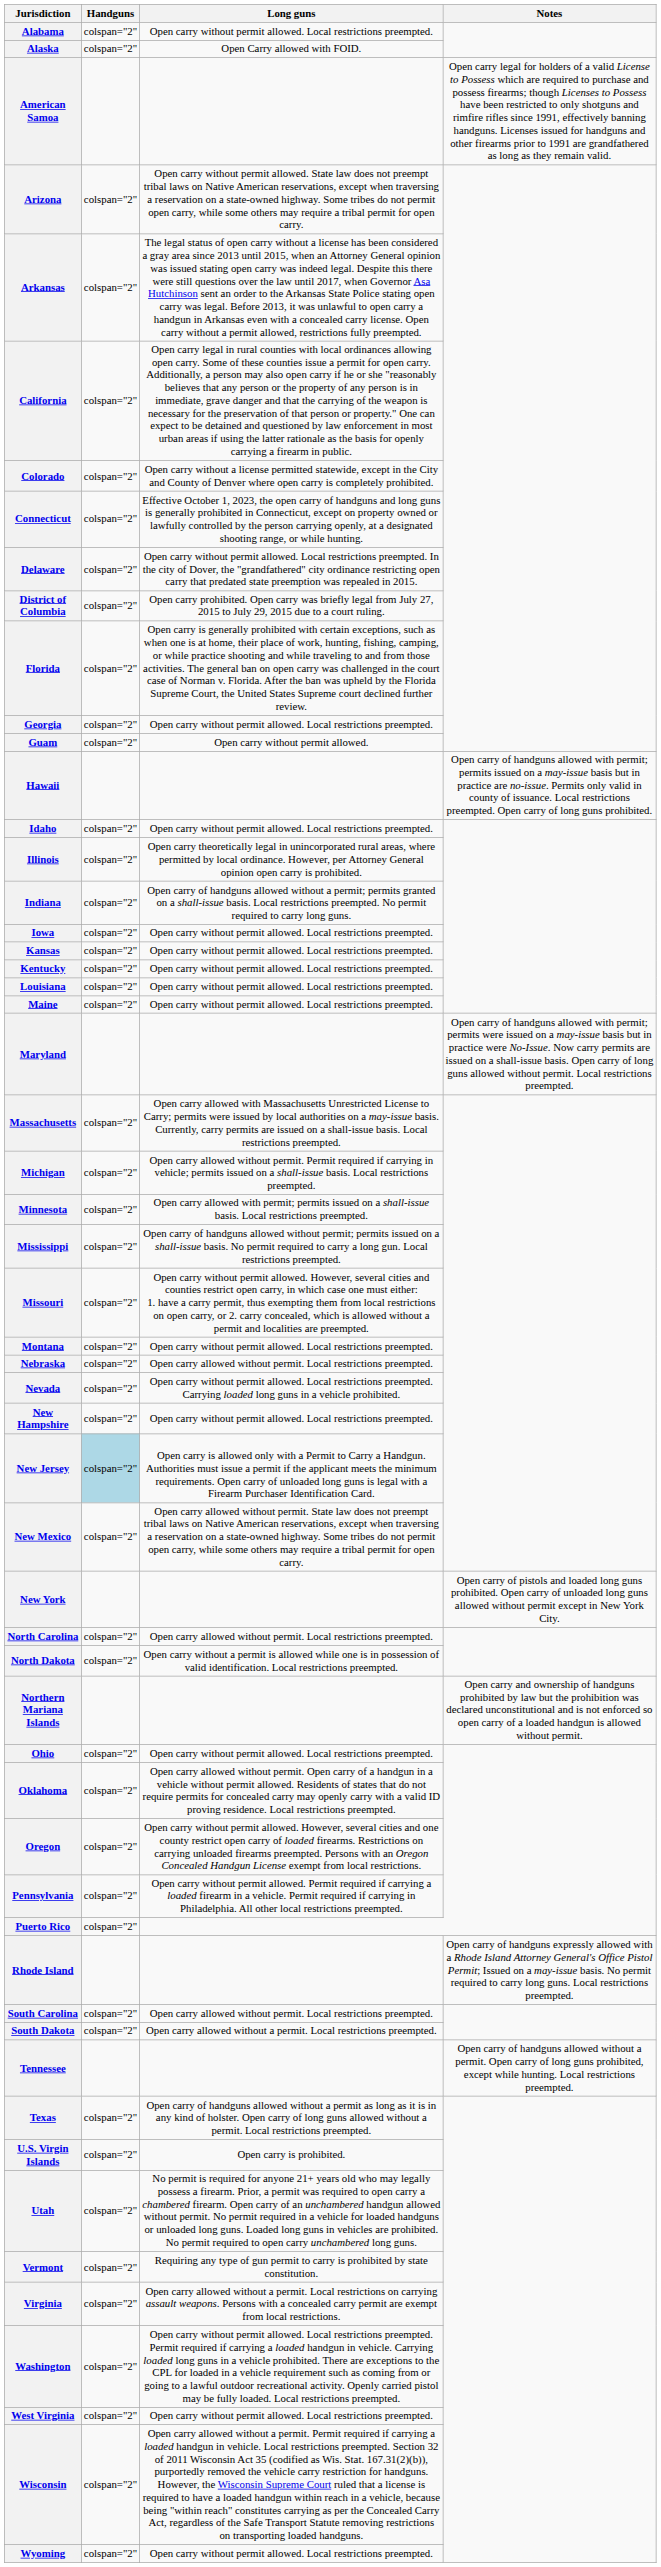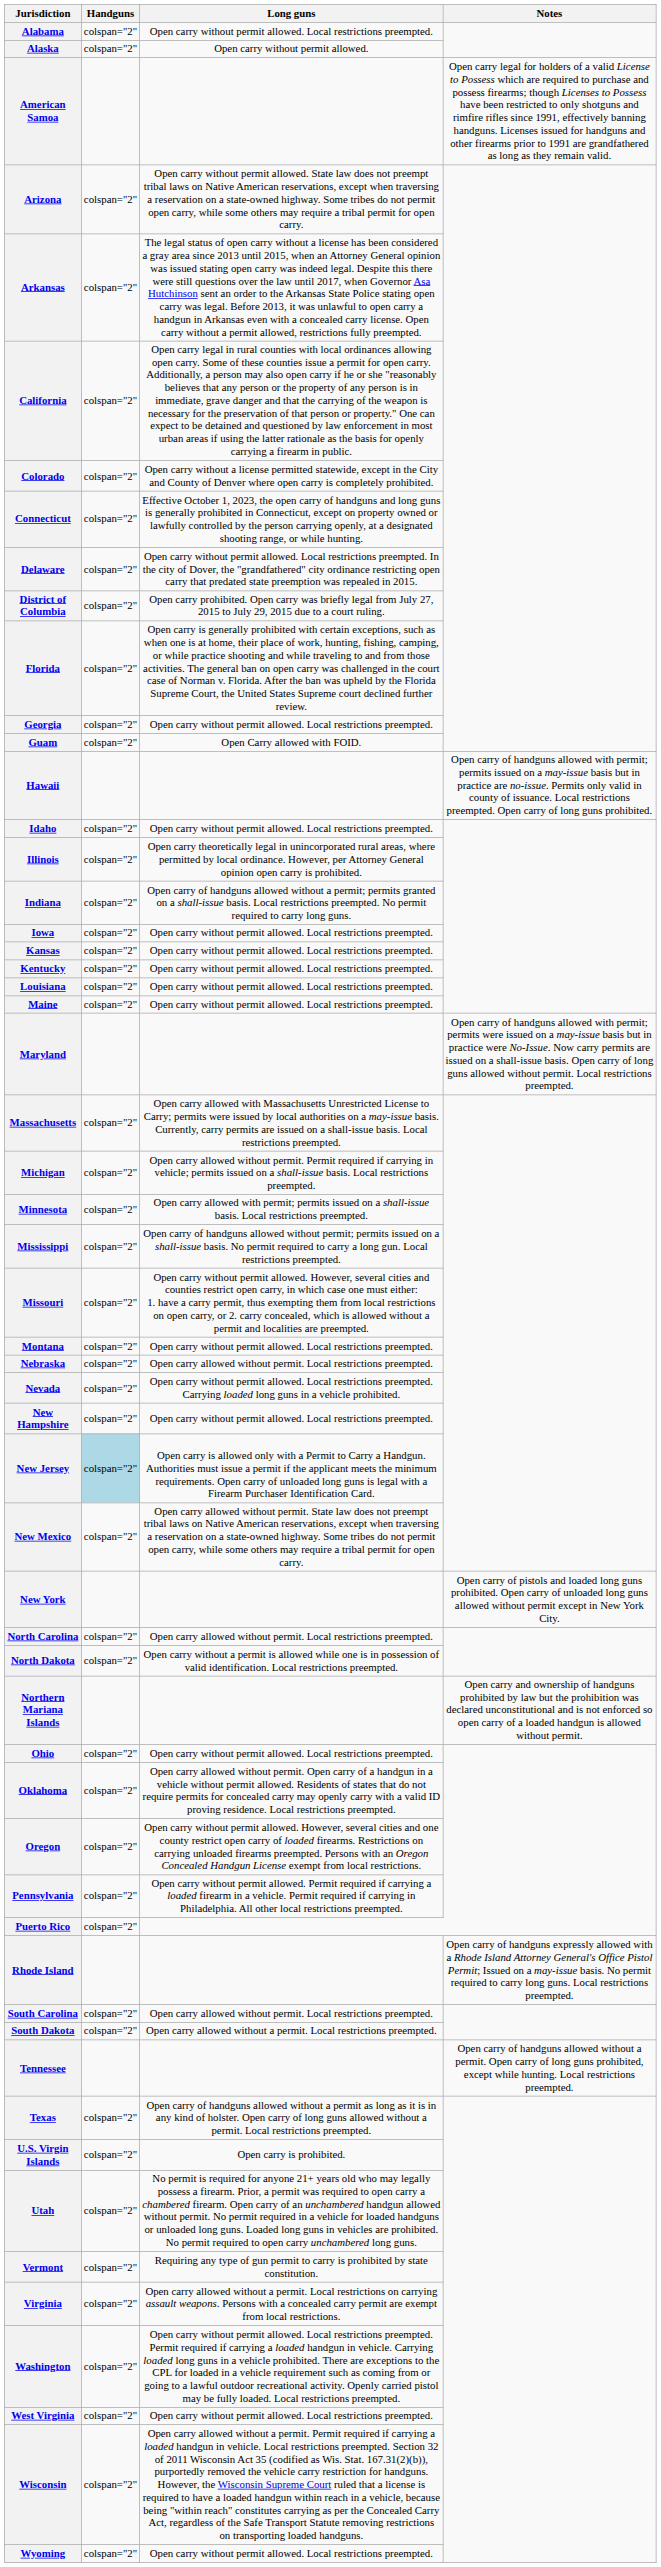(291, 49) Open Carry allowed with FOID. -> (291, 49) Open carry without permit allowed.
(291, 742) Open carry without permit allowed. -> (291, 742) Open Carry allowed with FOID.
